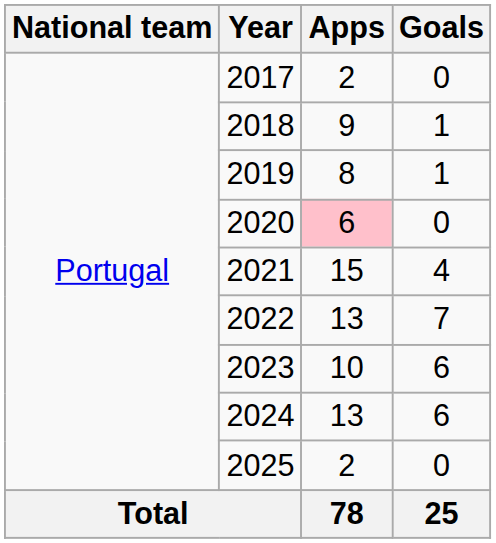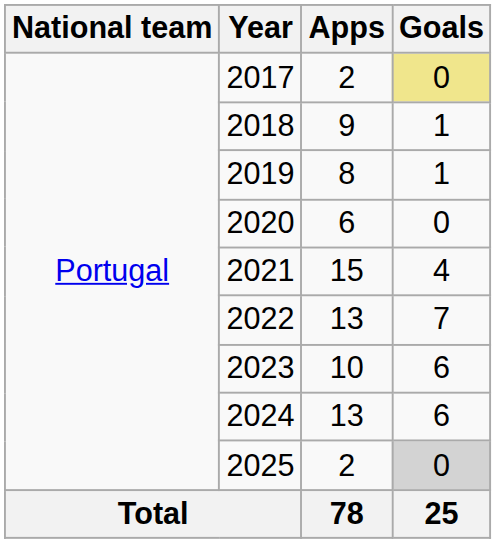(442, 77) no background -> (442, 77) khaki background
(347, 222) pink background -> (347, 222) no background
(442, 464) no background -> (442, 464) lightgrey background
